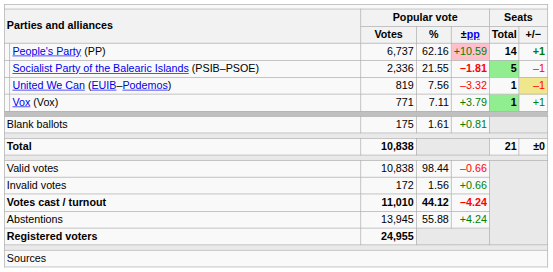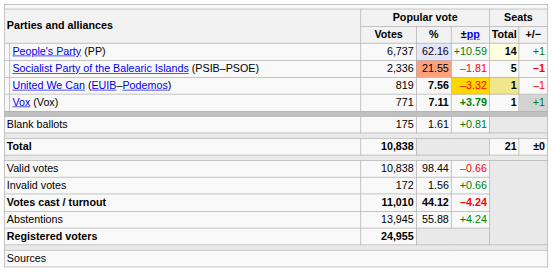(435, 51) no background -> (435, 51) lavender background
(470, 51) pink background -> (470, 51) no background
(511, 51) no background -> (511, 51) lightyellow background
(539, 51) bold -> (539, 51) normal
(435, 68) no background -> (435, 68) lightsalmon background
(473, 68) bold -> (473, 68) normal
(514, 68) lightgreen background -> (514, 68) no background
(539, 68) normal -> (539, 68) bold
(438, 85) normal -> (438, 85) bold
(473, 85) no background -> (473, 85) gold background
(514, 85) no background -> (514, 85) khaki background
(539, 85) khaki background -> (539, 85) no background
(439, 102) normal -> (439, 102) bold
(473, 102) normal -> (473, 102) bold
(514, 102) lightgreen background -> (514, 102) no background
(539, 102) no background -> (539, 102) lightgrey background
